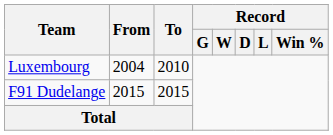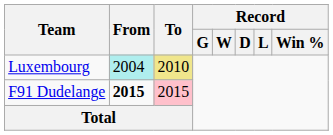(129, 67) no background -> (129, 67) paleturquoise background
(173, 67) no background -> (173, 67) khaki background
(129, 92) normal -> (129, 92) bold
(173, 92) no background -> (173, 92) pink background
